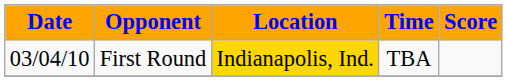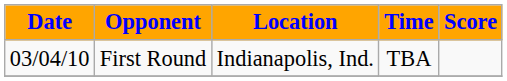(295, 57) gold background -> (295, 57) no background
